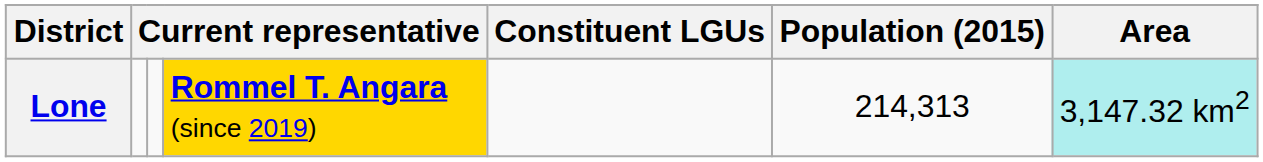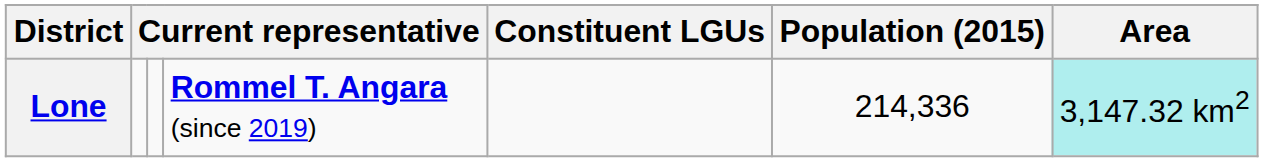(309, 106) gold background -> (309, 106) no background
(912, 107) 214,313 -> (912, 107) 214,336
